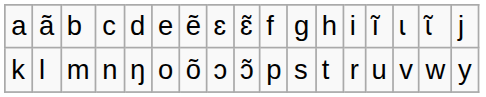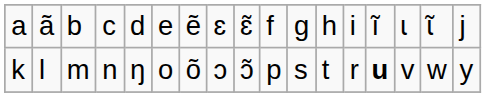(379, 69) normal -> (380, 69) bold
